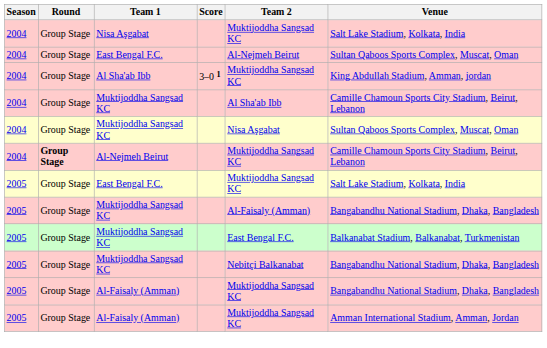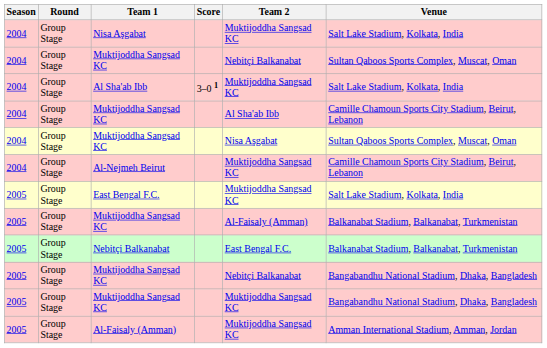(129, 54) East Bengal F.C. -> (137, 60) Muktijoddha Sangsad KC
(263, 54) Al-Nejmeh Beirut -> (263, 60) Nebitçi Balkanabat
(411, 76) King Abdullah Stadium, Amman, jordan -> (396, 87) Salt Lake Stadium, Kolkata, India
(54, 156) bold -> (53, 168) normal
(435, 210) Bangabandhu National Stadium, Dhaka, Bangladesh -> (423, 221) Balkanabat Stadium, Balkanabat, Turkmenistan
(140, 237) Muktijoddha Sangsad KC -> (131, 248) Nebitçi Balkanabat
(138, 291) Al-Faisaly (Amman) -> (137, 302) Muktijoddha Sangsad KC
